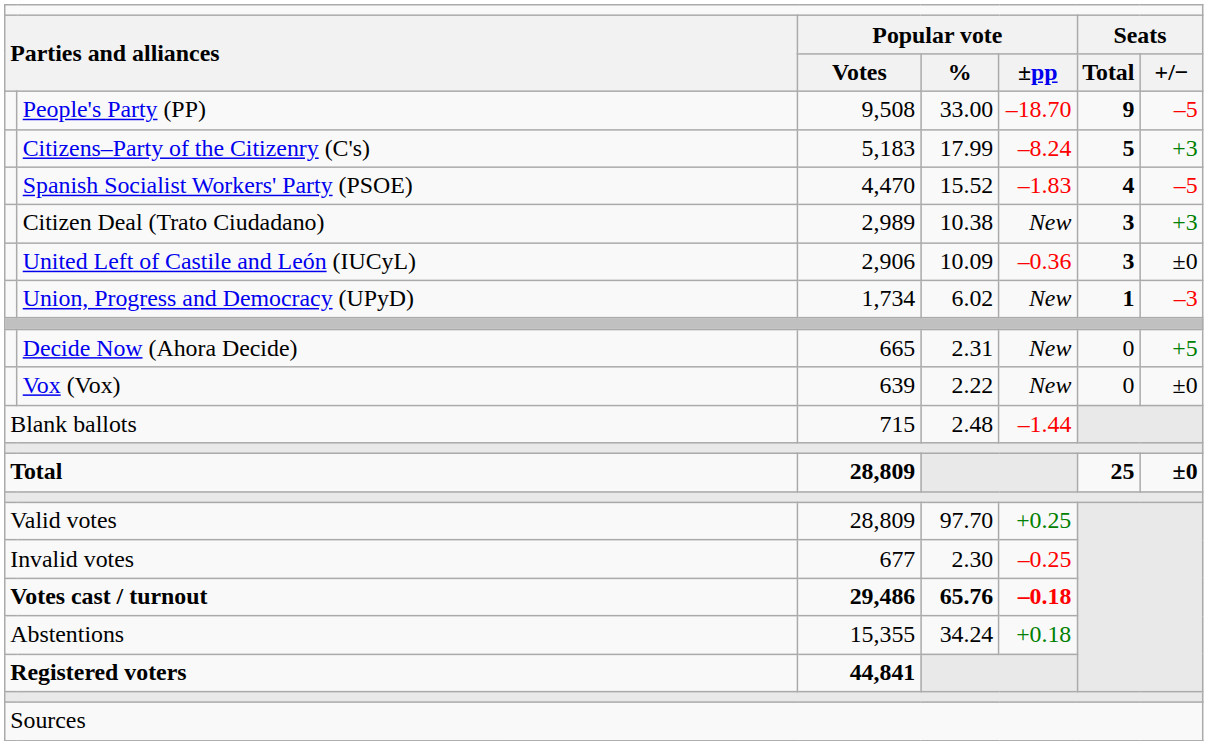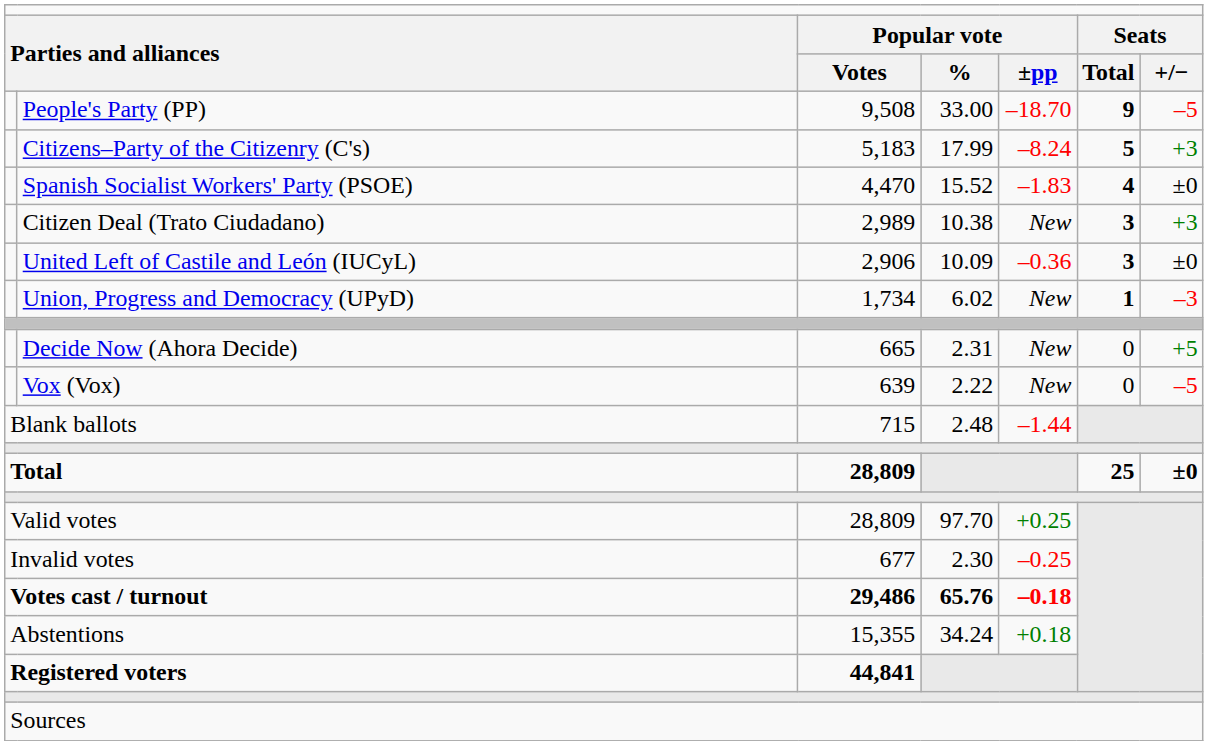(1186, 185) –5 -> (1185, 185) ±0
(1185, 385) ±0 -> (1186, 385) –5
